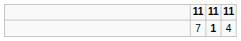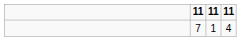(213, 28) bold -> (213, 28) normal
